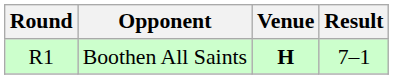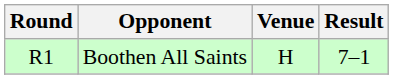(286, 56) bold -> (286, 56) normal
